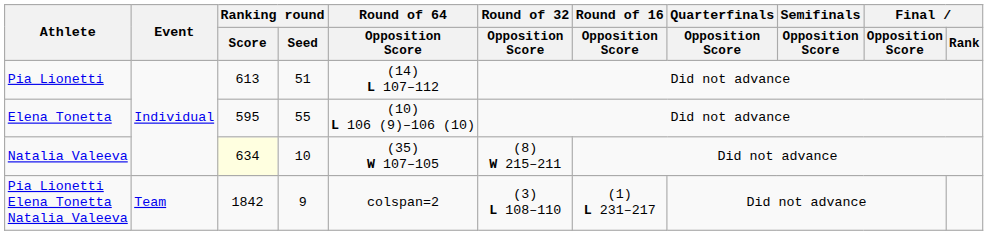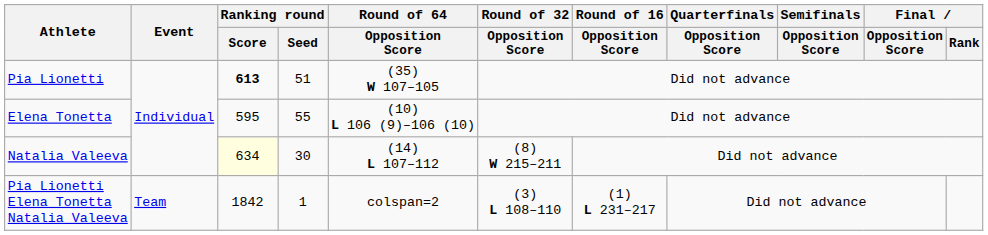(248, 79) normal -> (248, 79) bold
(403, 79) (14) L 107–112 -> (403, 79) (35) W 107–105
(303, 156) 10 -> (303, 156) 30
(403, 156) (35) W 107–105 -> (403, 156) (14) L 107–112
(303, 202) 9 -> (303, 202) 1
